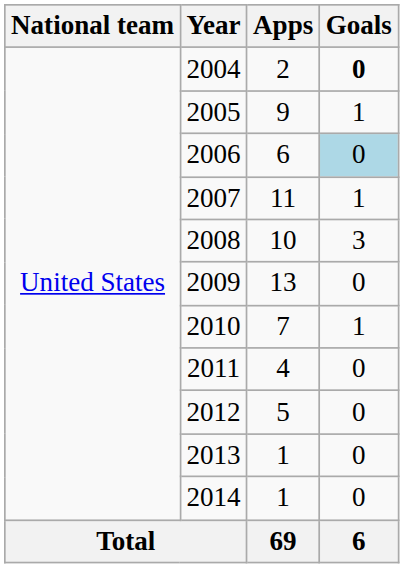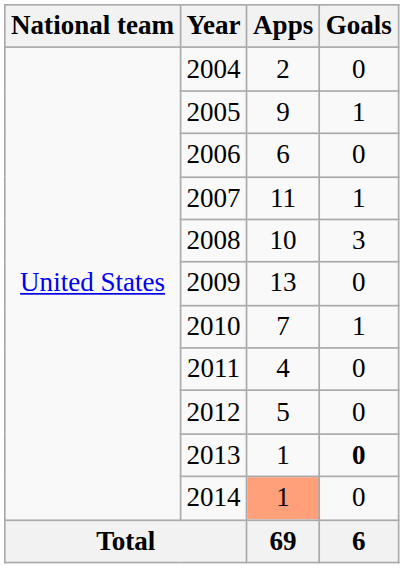(359, 68) bold -> (359, 68) normal
(359, 154) lightblue background -> (359, 154) no background
(359, 454) normal -> (359, 454) bold
(283, 497) no background -> (283, 497) lightsalmon background
